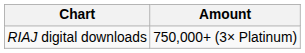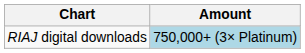(225, 37) no background -> (225, 37) lightblue background
